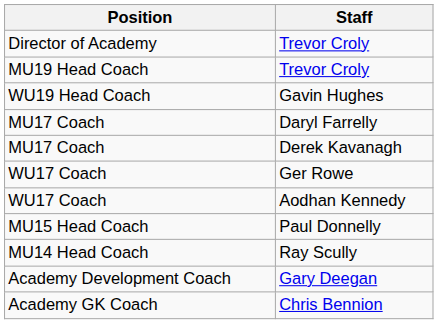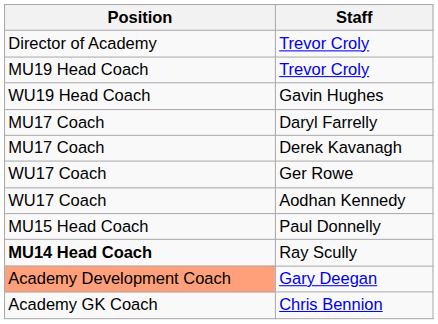(78, 252) normal -> (80, 252) bold
(120, 278) no background -> (120, 278) lightsalmon background
